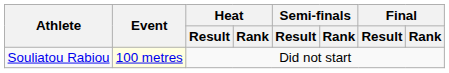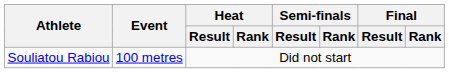(149, 58) lightyellow background -> (149, 58) no background
